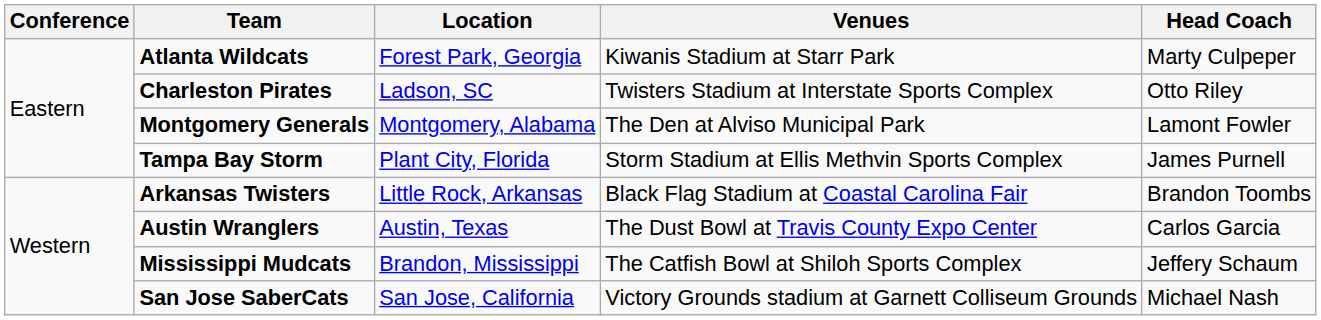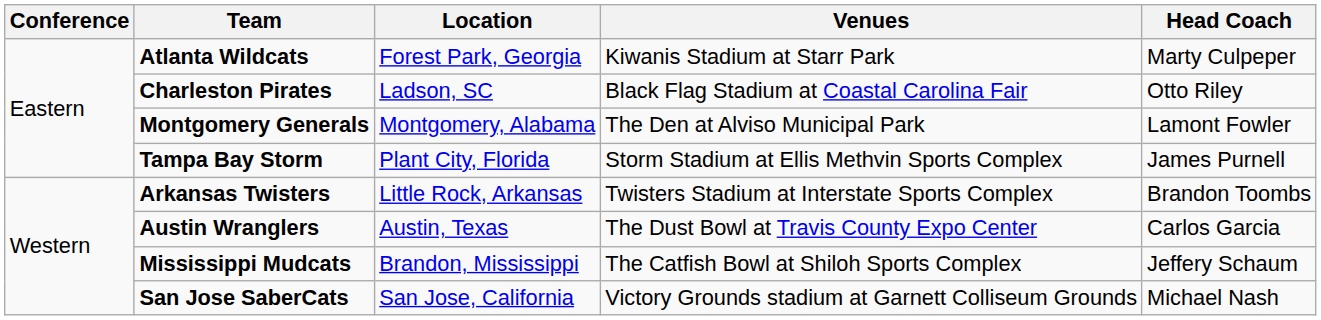(829, 90) Twisters Stadium at Interstate Sports Complex -> (816, 90) Black Flag Stadium at Coastal Carolina Fair
(816, 194) Black Flag Stadium at Coastal Carolina Fair -> (829, 194) Twisters Stadium at Interstate Sports Complex
